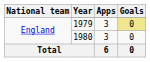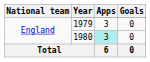(132, 24) khaki background -> (132, 24) no background
(106, 37) no background -> (106, 37) paleturquoise background
